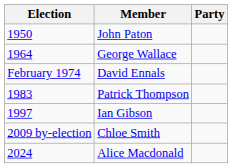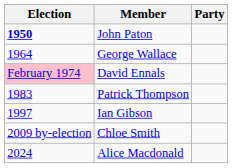(20, 34) normal -> (20, 34) bold
(44, 73) no background -> (44, 73) pink background
